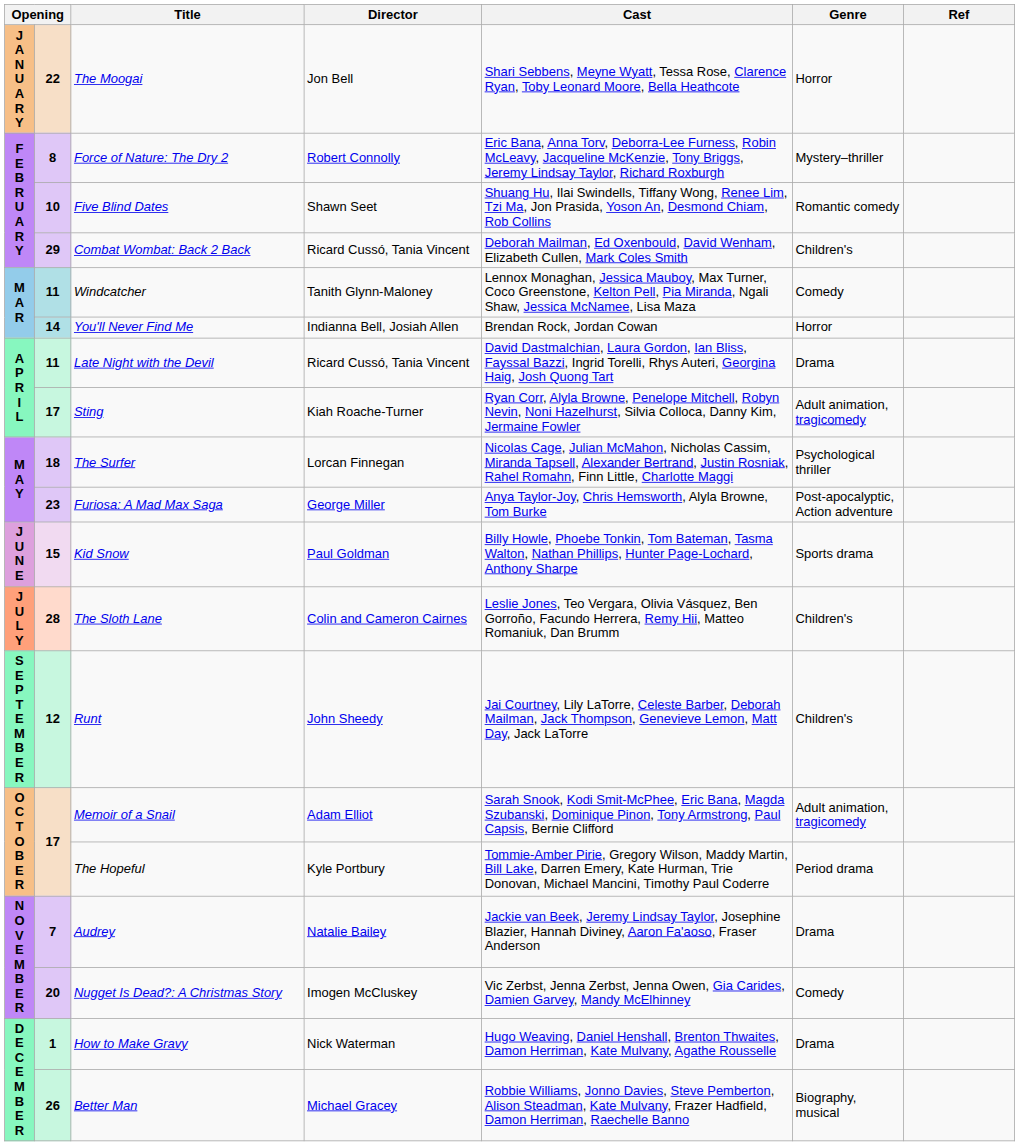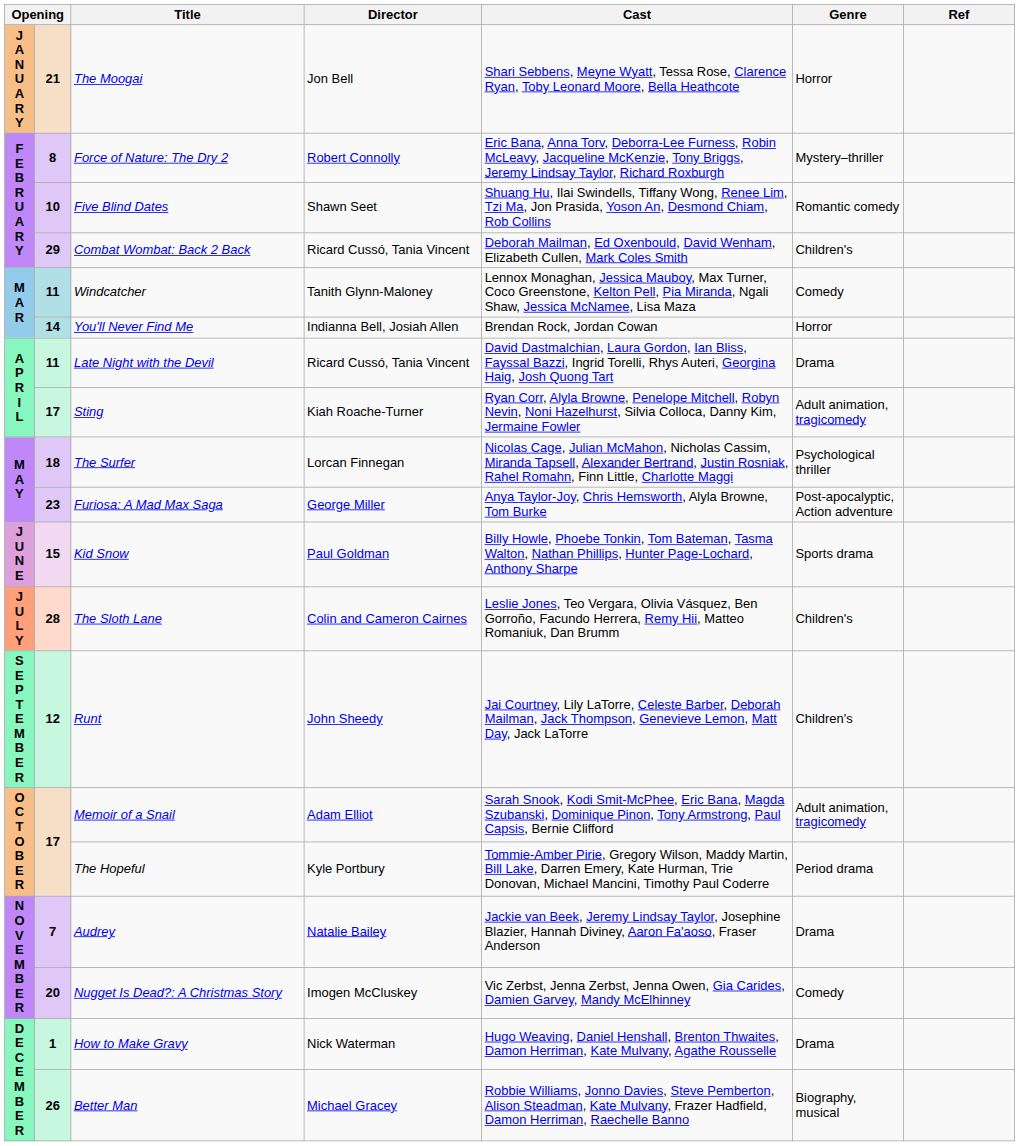(53, 79) 22 -> (53, 79) 21
